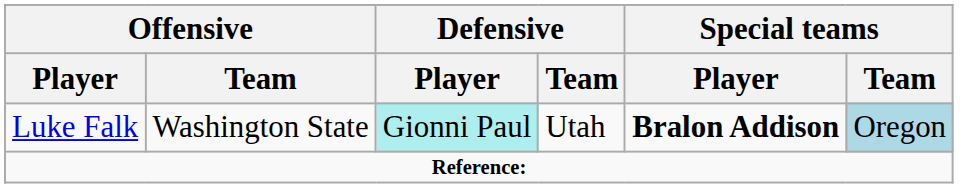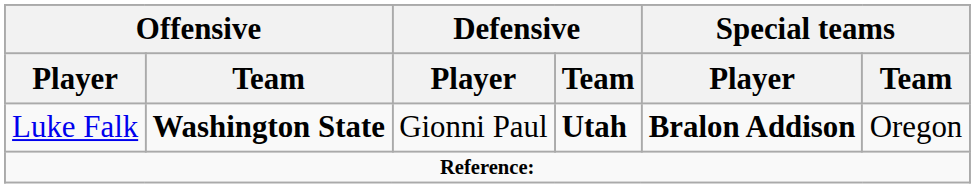(261, 126) normal -> (269, 126) bold
(457, 126) paleturquoise background -> (473, 126) no background
(576, 126) normal -> (594, 126) bold
(900, 126) lightblue background -> (916, 126) no background
